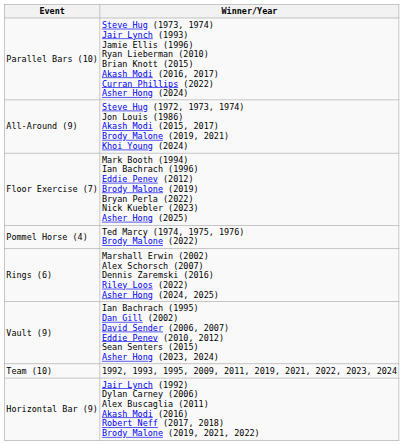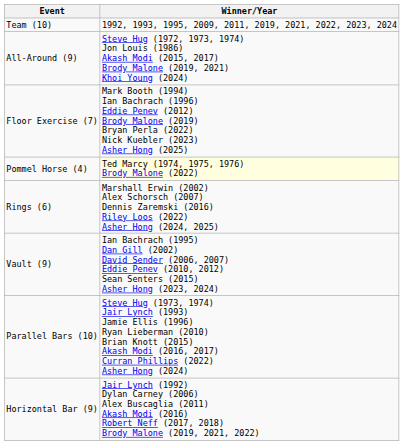rows swapped: (29, 371) <-> (52, 59)
(173, 237) no background -> (173, 169) lightyellow background
